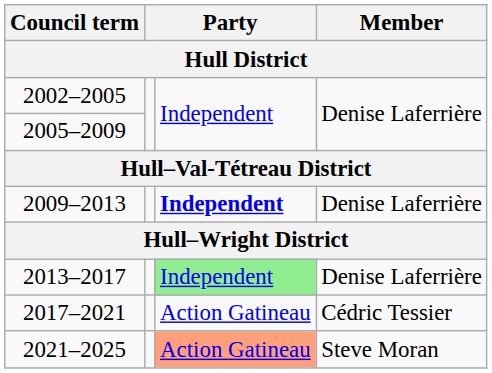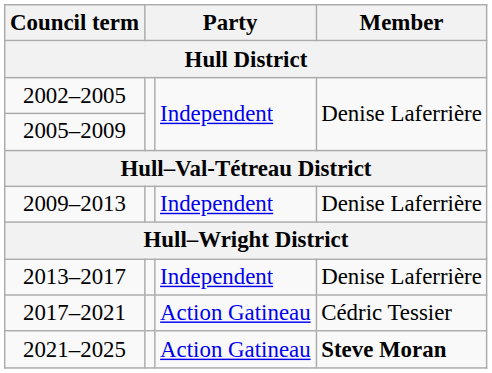(222, 204) bold -> (217, 204) normal
(217, 276) lightgreen background -> (217, 276) no background
(235, 349) lightsalmon background -> (235, 349) no background
(380, 349) normal -> (384, 349) bold
